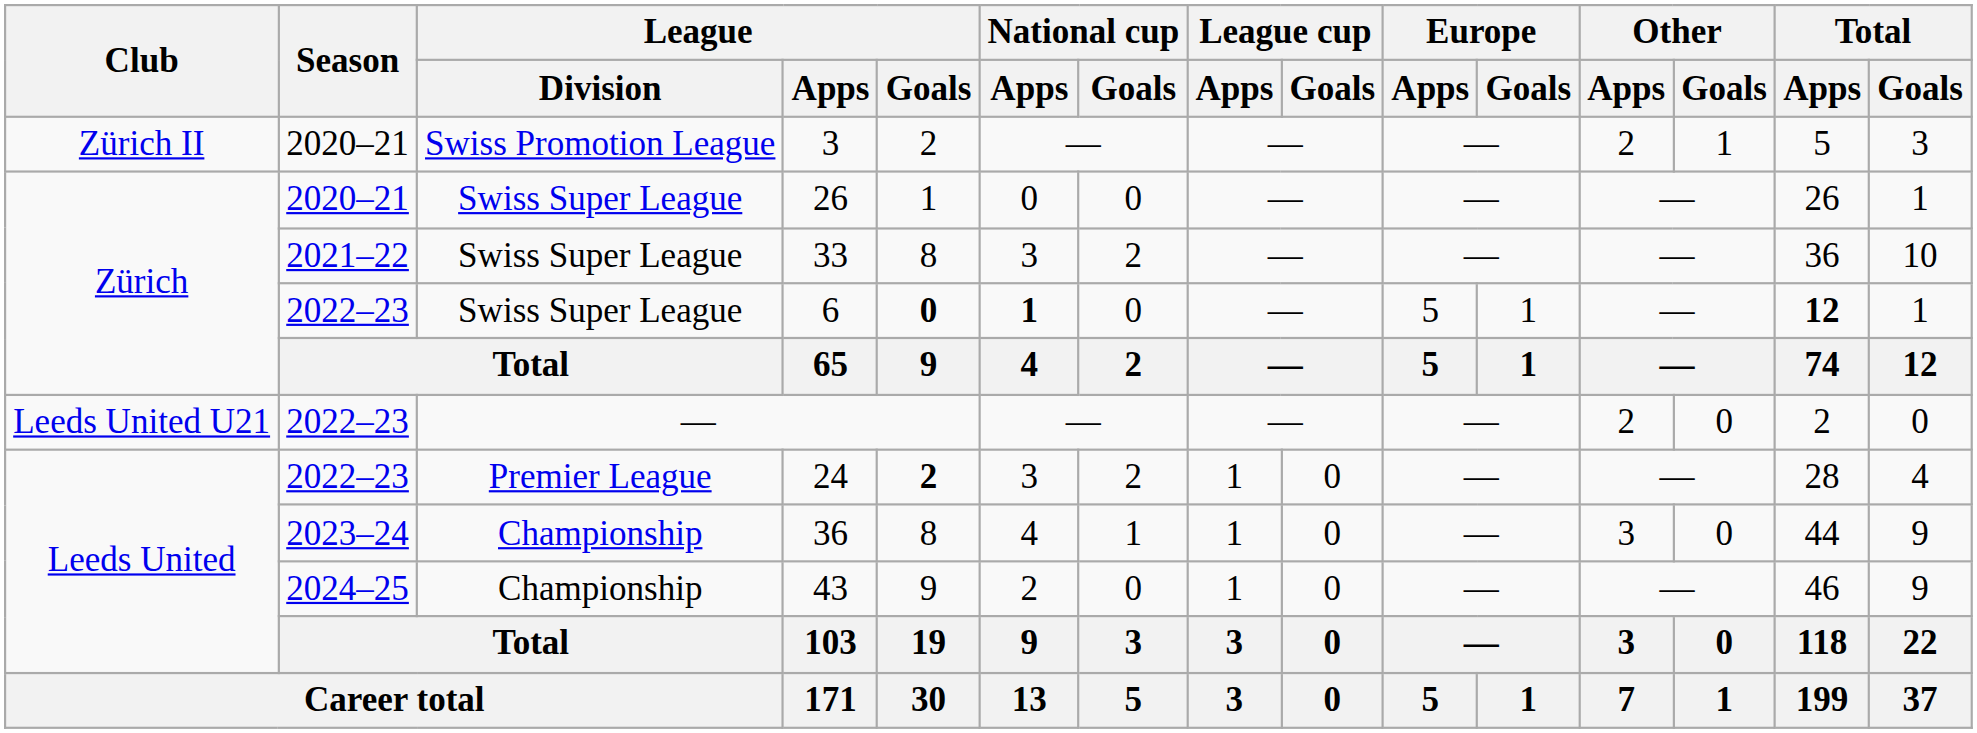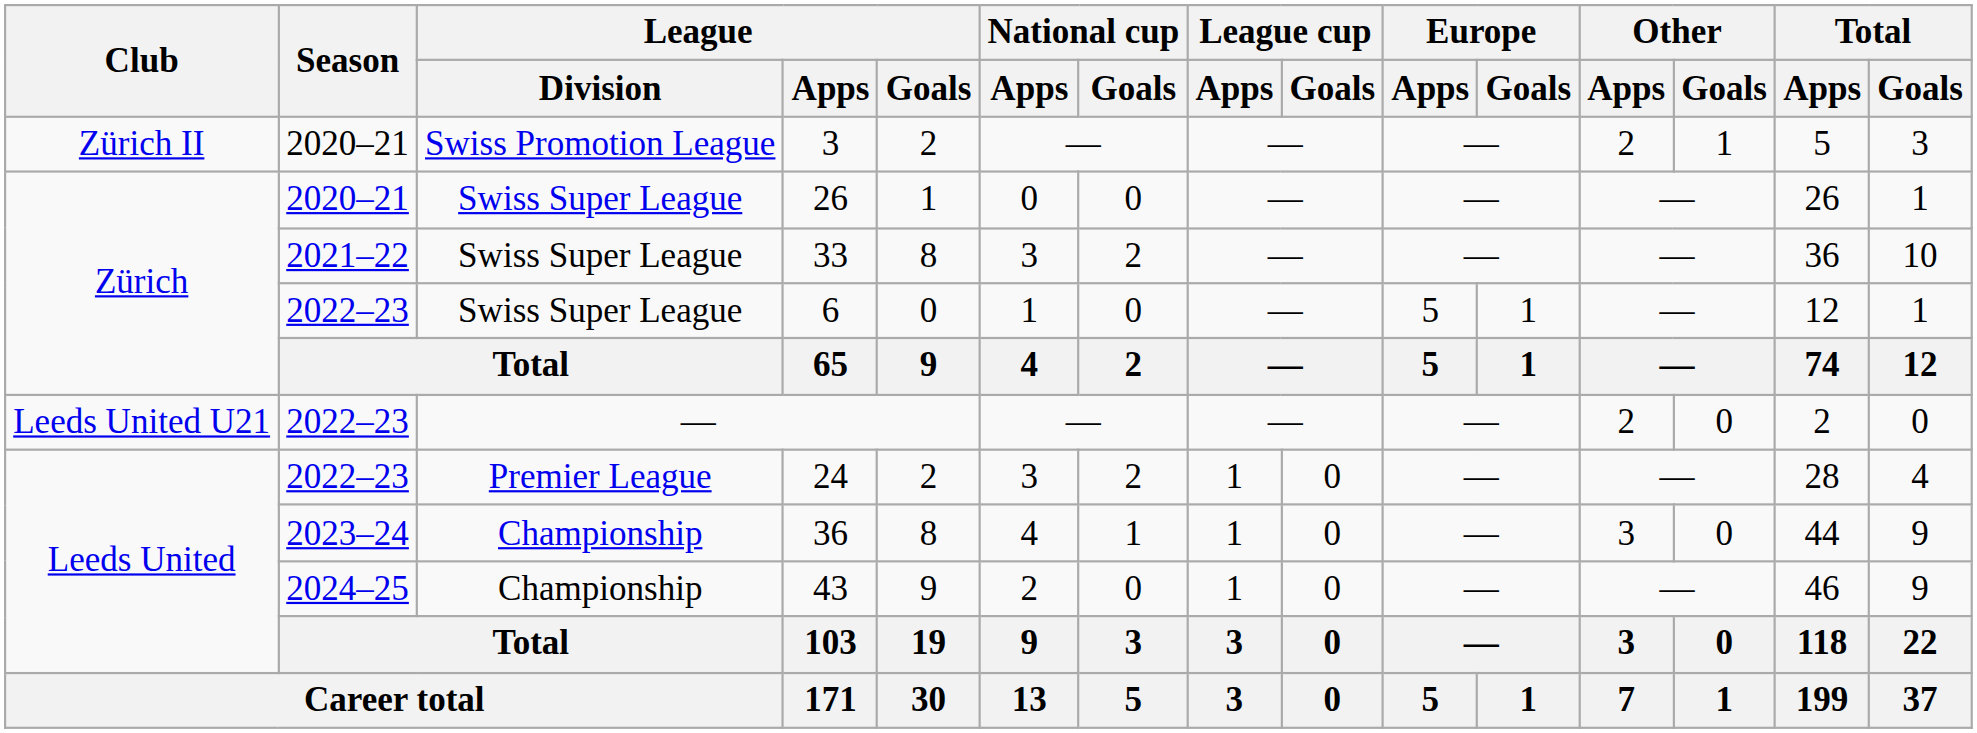(928, 310) bold -> (928, 310) normal
(1029, 310) bold -> (1029, 310) normal
(1822, 310) bold -> (1822, 310) normal
(928, 476) bold -> (928, 476) normal
